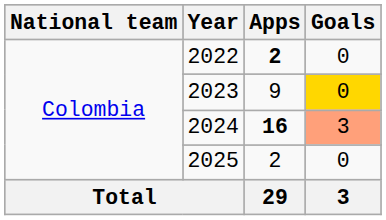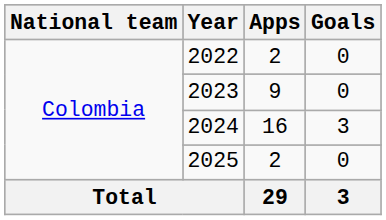(275, 57) bold -> (275, 57) normal
(343, 92) gold background -> (343, 92) no background
(275, 127) bold -> (275, 127) normal
(343, 127) lightsalmon background -> (343, 127) no background
